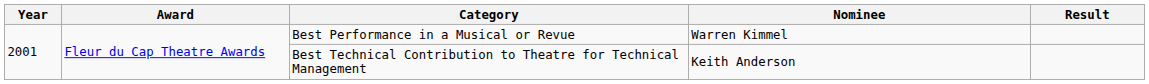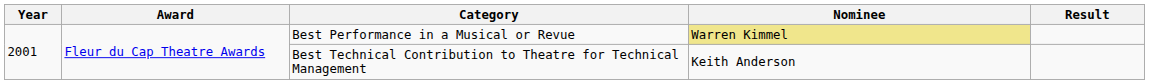(740, 35) no background -> (740, 35) khaki background
